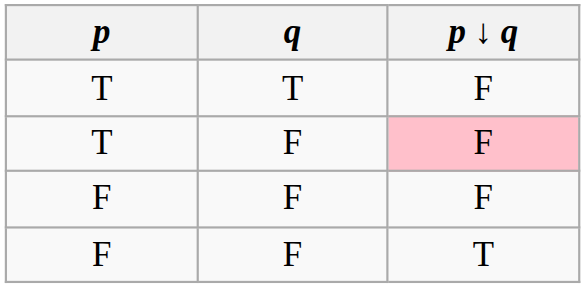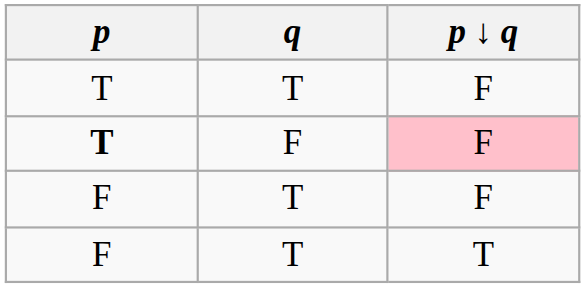(102, 142) normal -> (102, 142) bold
(293, 198) F -> (293, 198) T
(293, 253) F -> (293, 253) T
